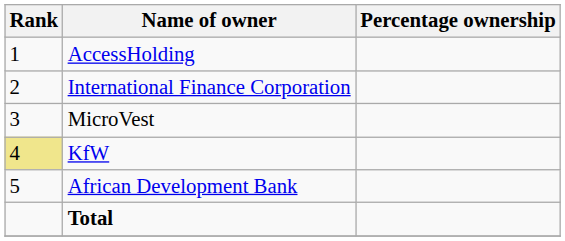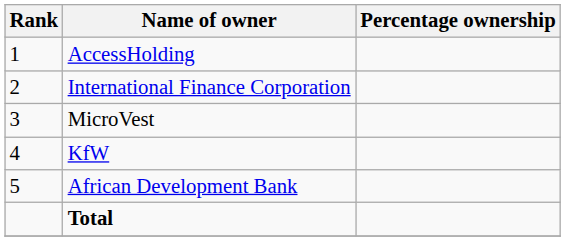(15, 152) khaki background -> (15, 152) no background
